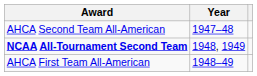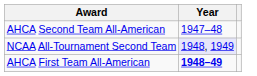(97, 46) bold -> (91, 46) normal
(219, 46) no background -> (208, 46) lavender background
(213, 63) normal -> (202, 63) bold
